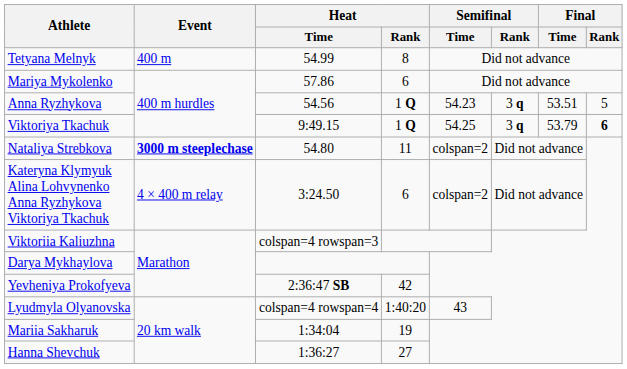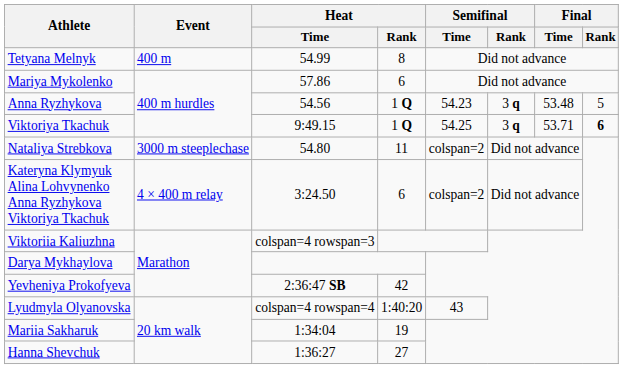(562, 104) 53.51 -> (559, 104) 53.48
(562, 126) 53.79 -> (559, 126) 53.71
(195, 148) bold -> (193, 148) normal
